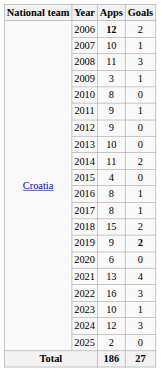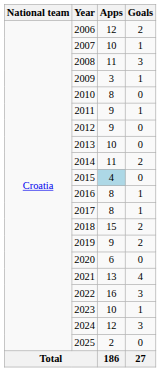(111, 29) bold -> (111, 29) normal
(111, 177) no background -> (111, 177) lightblue background
(140, 243) bold -> (140, 243) normal
